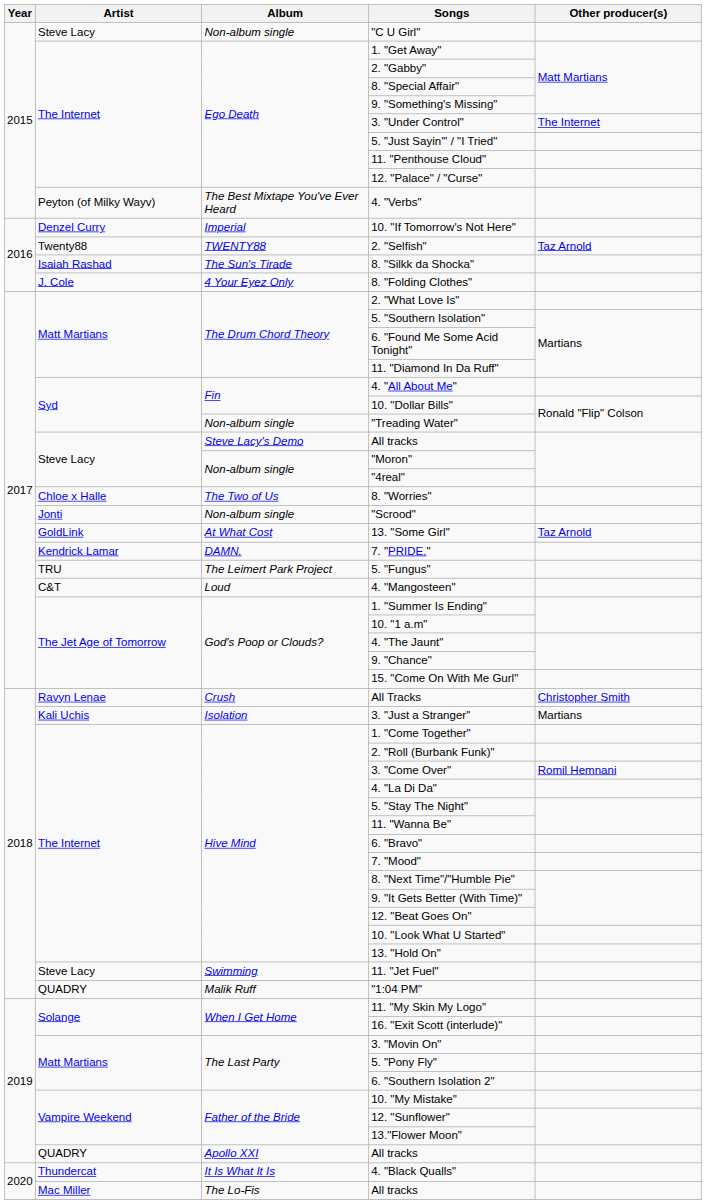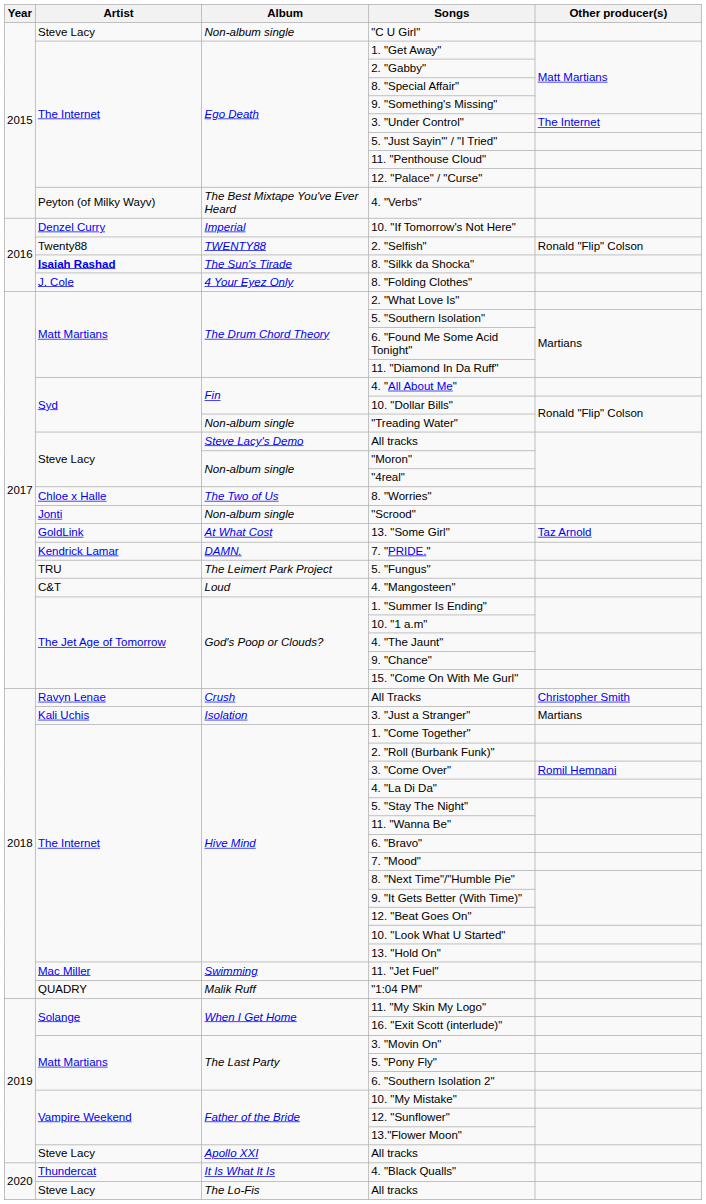(565, 245) Taz Arnold -> (590, 245) Ronald "Flip" Colson
(75, 264) normal -> (77, 264) bold
(66, 971) Steve Lacy -> (64, 971) Mac Miller
(62, 1154) QUADRY -> (66, 1154) Steve Lacy
(64, 1190) Mac Miller -> (66, 1190) Steve Lacy
